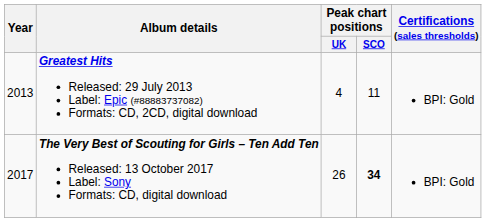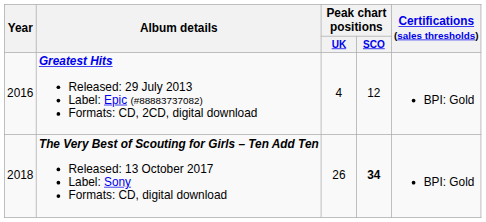(20, 93) 2013 -> (20, 93) 2016
(374, 93) 11 -> (374, 93) 12
(20, 176) 2017 -> (20, 176) 2018
